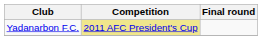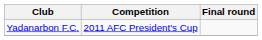(141, 27) khaki background -> (141, 27) no background
